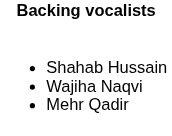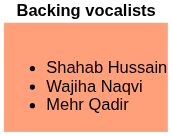(86, 87) no background -> (86, 87) lightsalmon background
